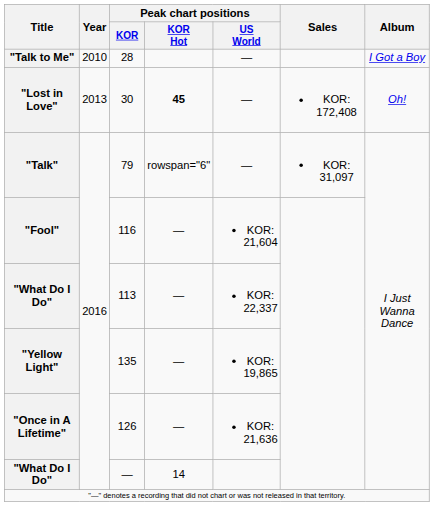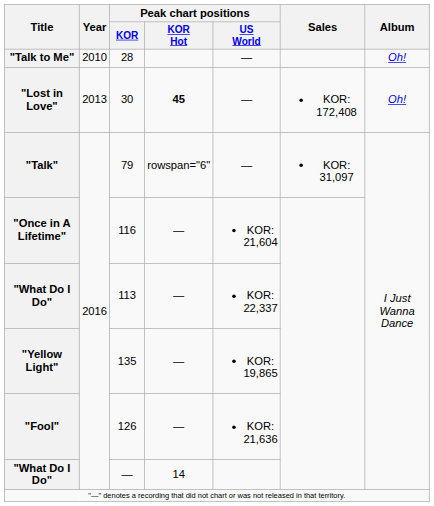(397, 58) I Got a Boy -> (397, 58) Oh!
(42, 230) "Fool" -> (42, 230) "Once in A Lifetime"
(42, 426) "Once in A Lifetime" -> (42, 426) "Fool"
